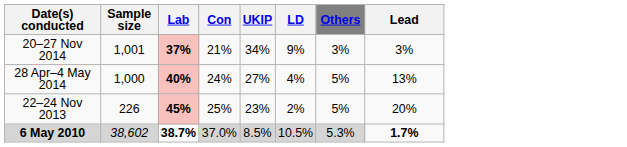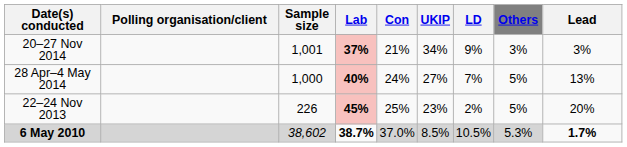+ column: (189, 20)
(296, 80) 4% -> (473, 80) 7%
